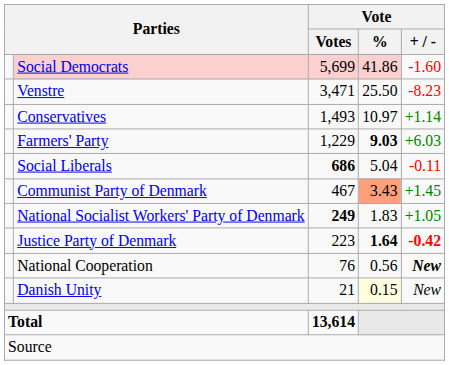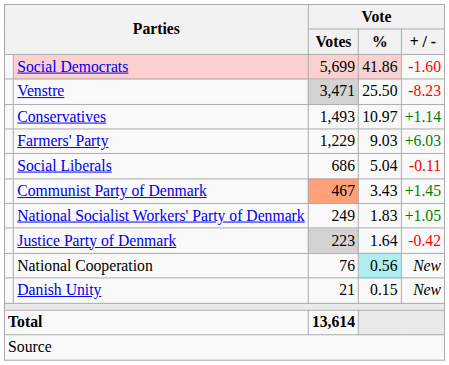(337, 91) no background -> (337, 91) lightgrey background
(384, 141) bold -> (384, 141) normal
(343, 166) bold -> (343, 166) normal
(343, 191) no background -> (343, 191) lightsalmon background
(384, 191) lightsalmon background -> (384, 191) no background
(343, 215) bold -> (343, 215) normal
(343, 240) no background -> (343, 240) lightgrey background
(384, 240) bold -> (384, 240) normal
(425, 240) bold -> (425, 240) normal
(384, 265) no background -> (384, 265) paleturquoise background
(427, 265) bold -> (427, 265) normal
(384, 290) lightyellow background -> (384, 290) no background
